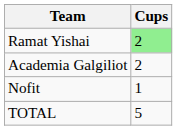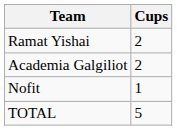(138, 40) lightgreen background -> (138, 40) no background
